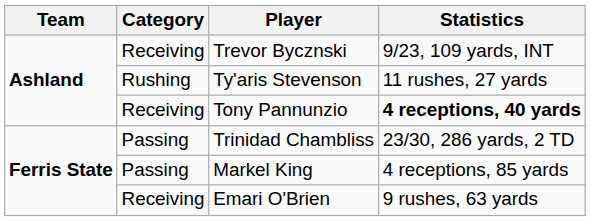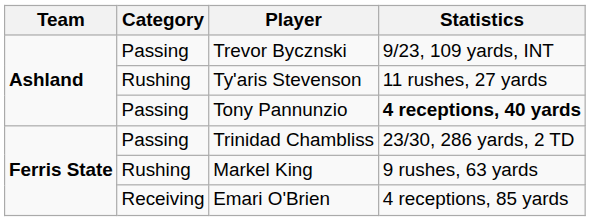(163, 50) Receiving -> (155, 50) Passing
(163, 110) Receiving -> (155, 110) Passing
(155, 170) Passing -> (156, 170) Rushing
(476, 170) 4 receptions, 85 yards -> (460, 170) 9 rushes, 63 yards
(460, 200) 9 rushes, 63 yards -> (476, 200) 4 receptions, 85 yards
